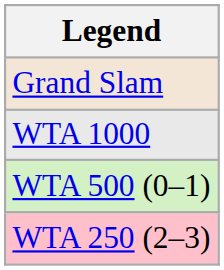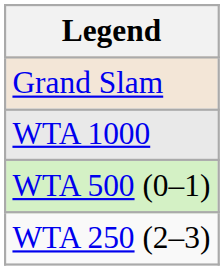(111, 237) pink background -> (111, 237) no background
